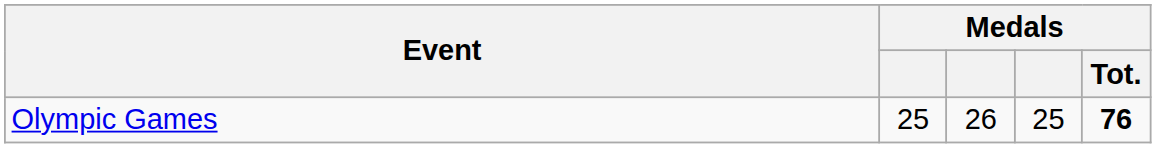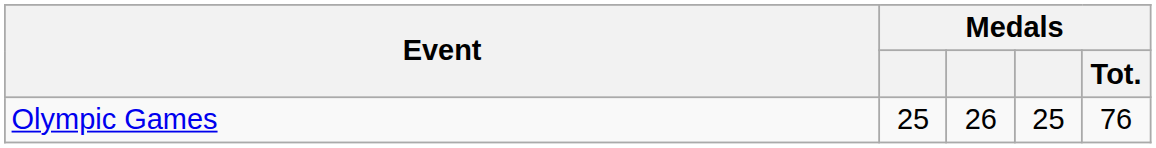(1116, 119) bold -> (1116, 119) normal
